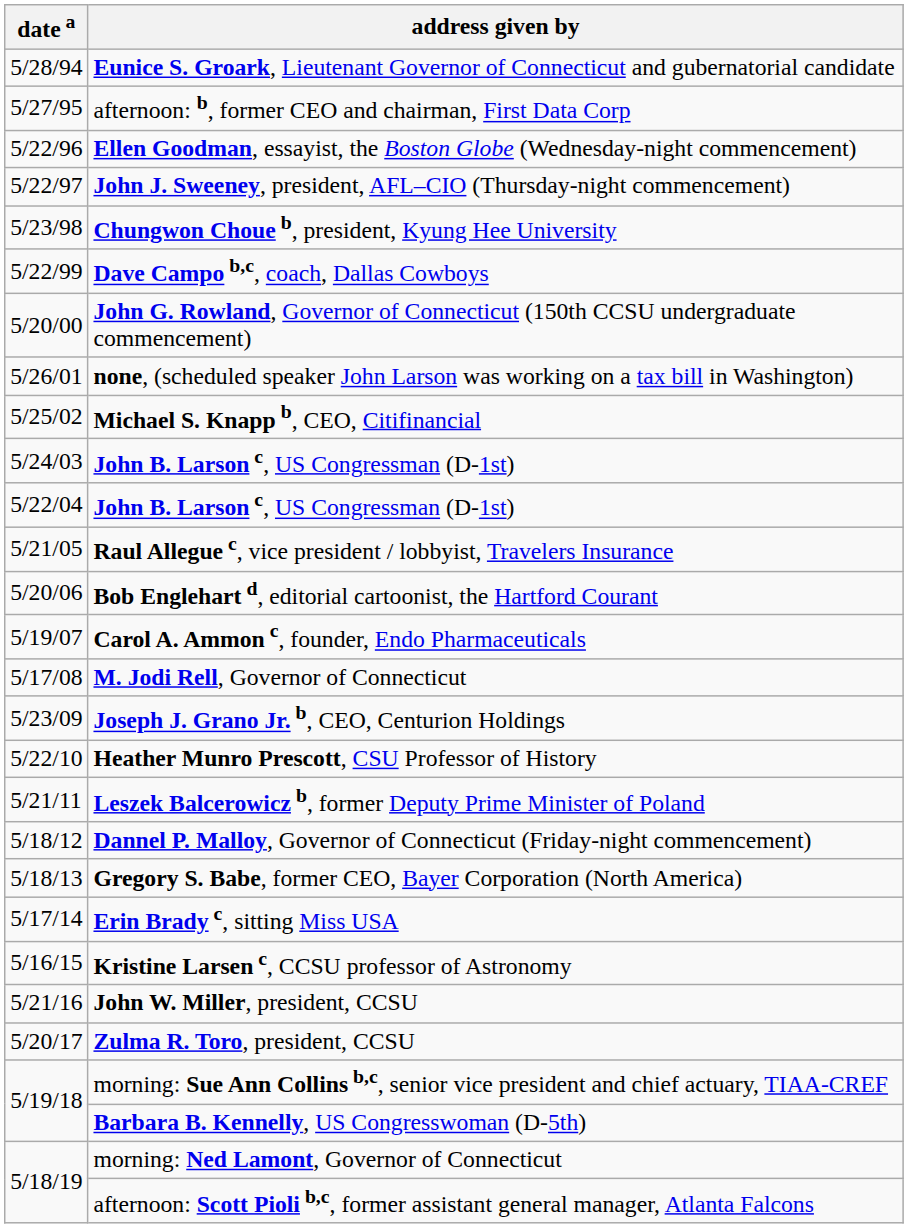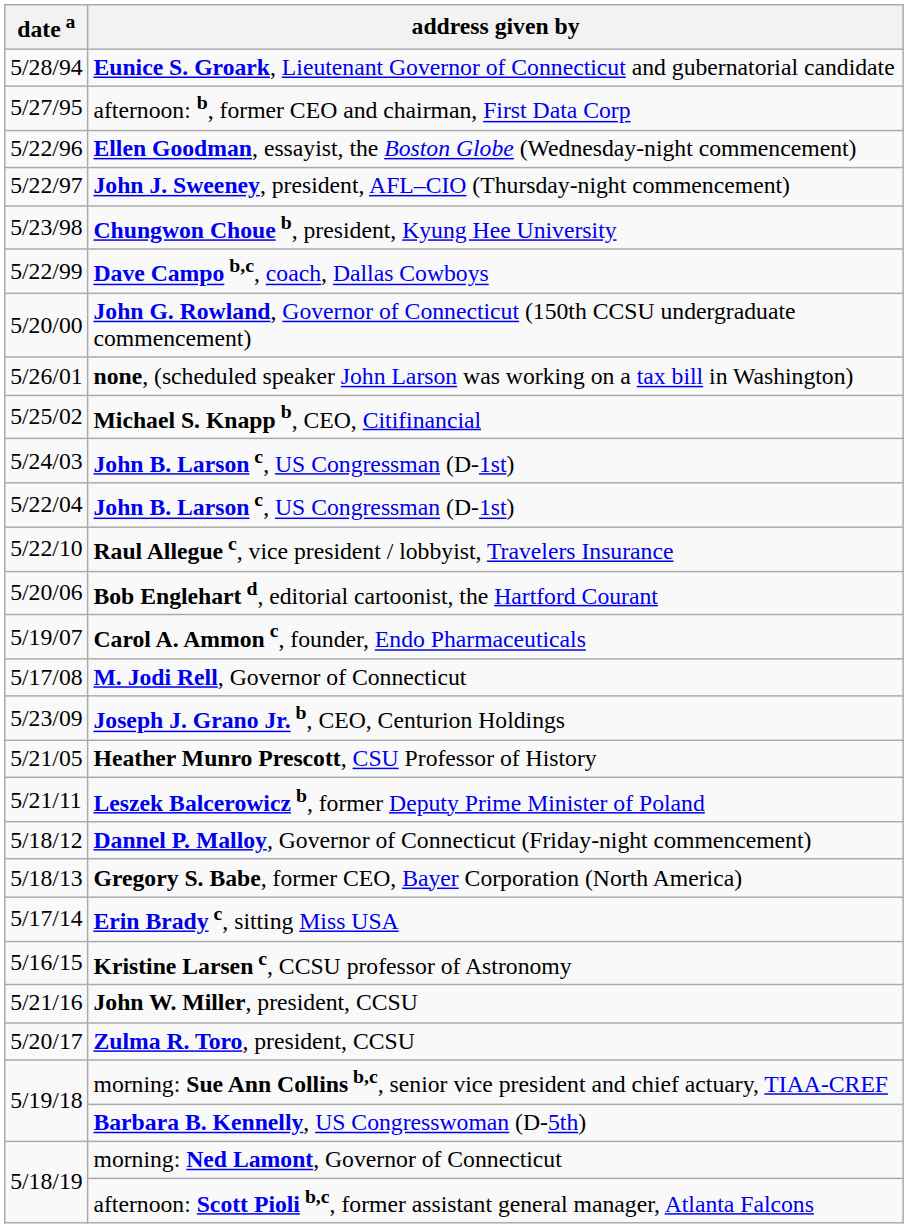(46, 548) 5/21/05 -> (46, 548) 5/22/10
(46, 758) 5/22/10 -> (46, 758) 5/21/05
